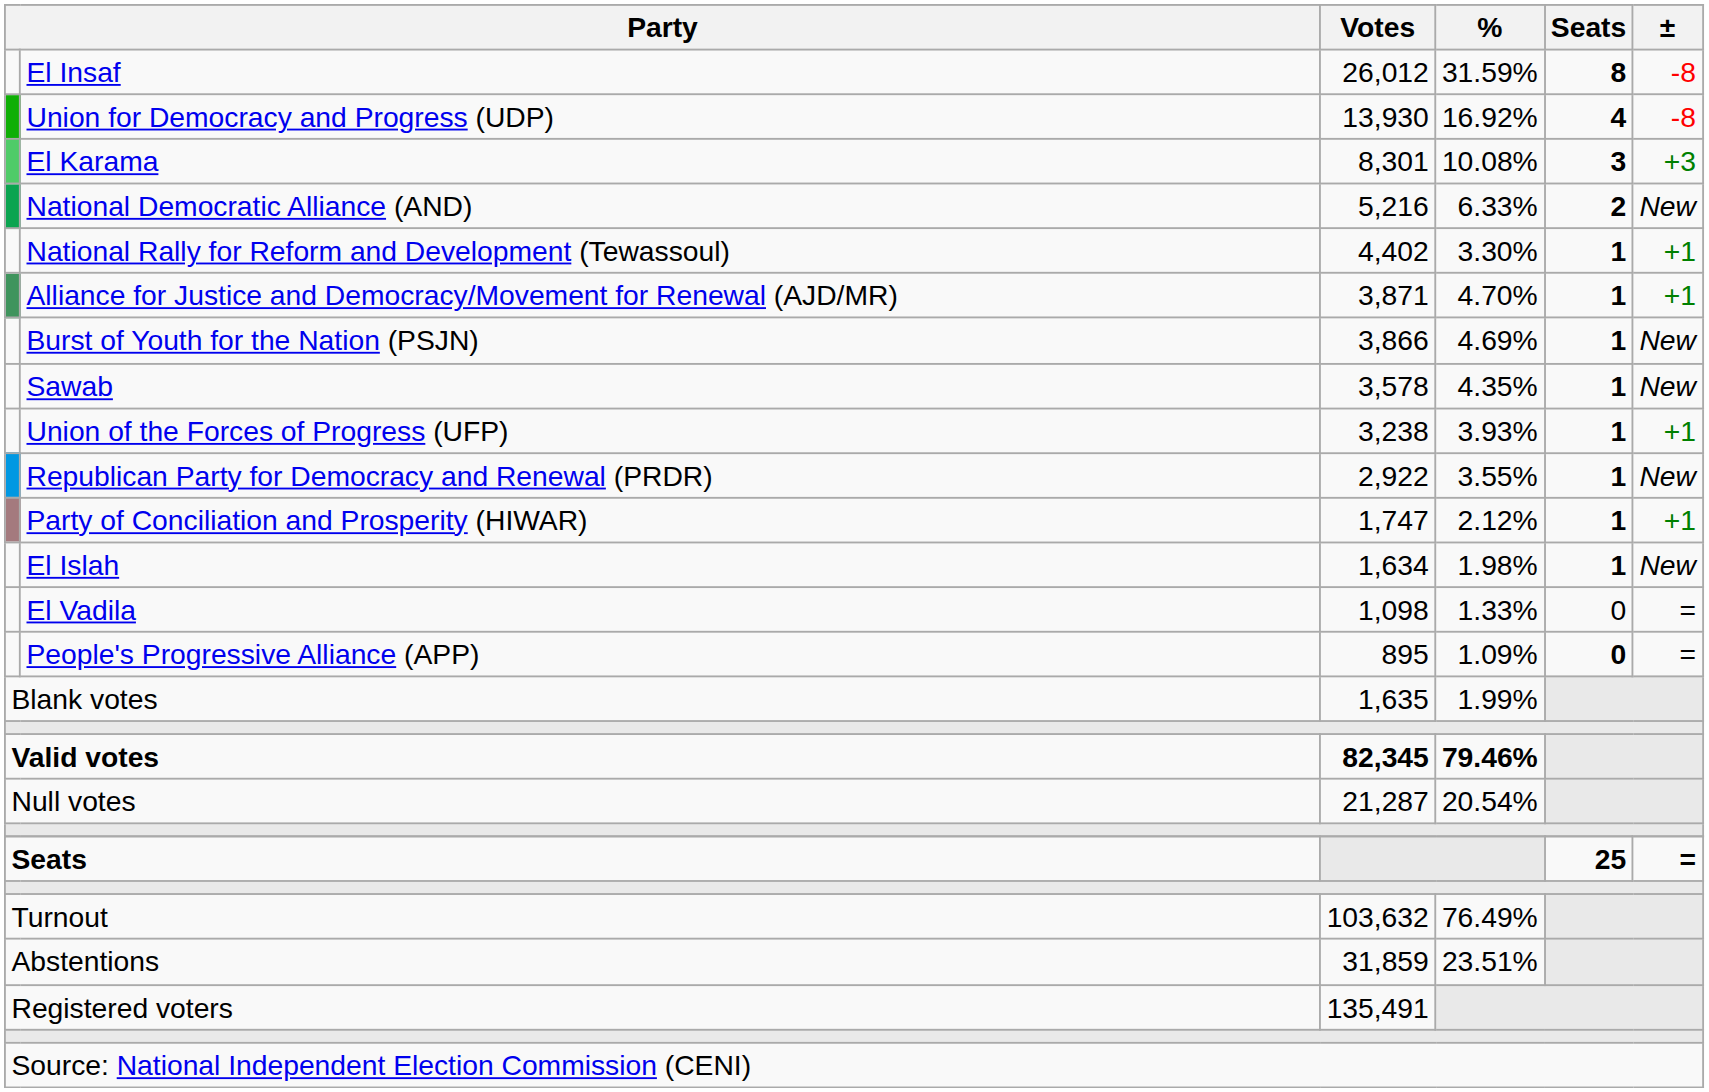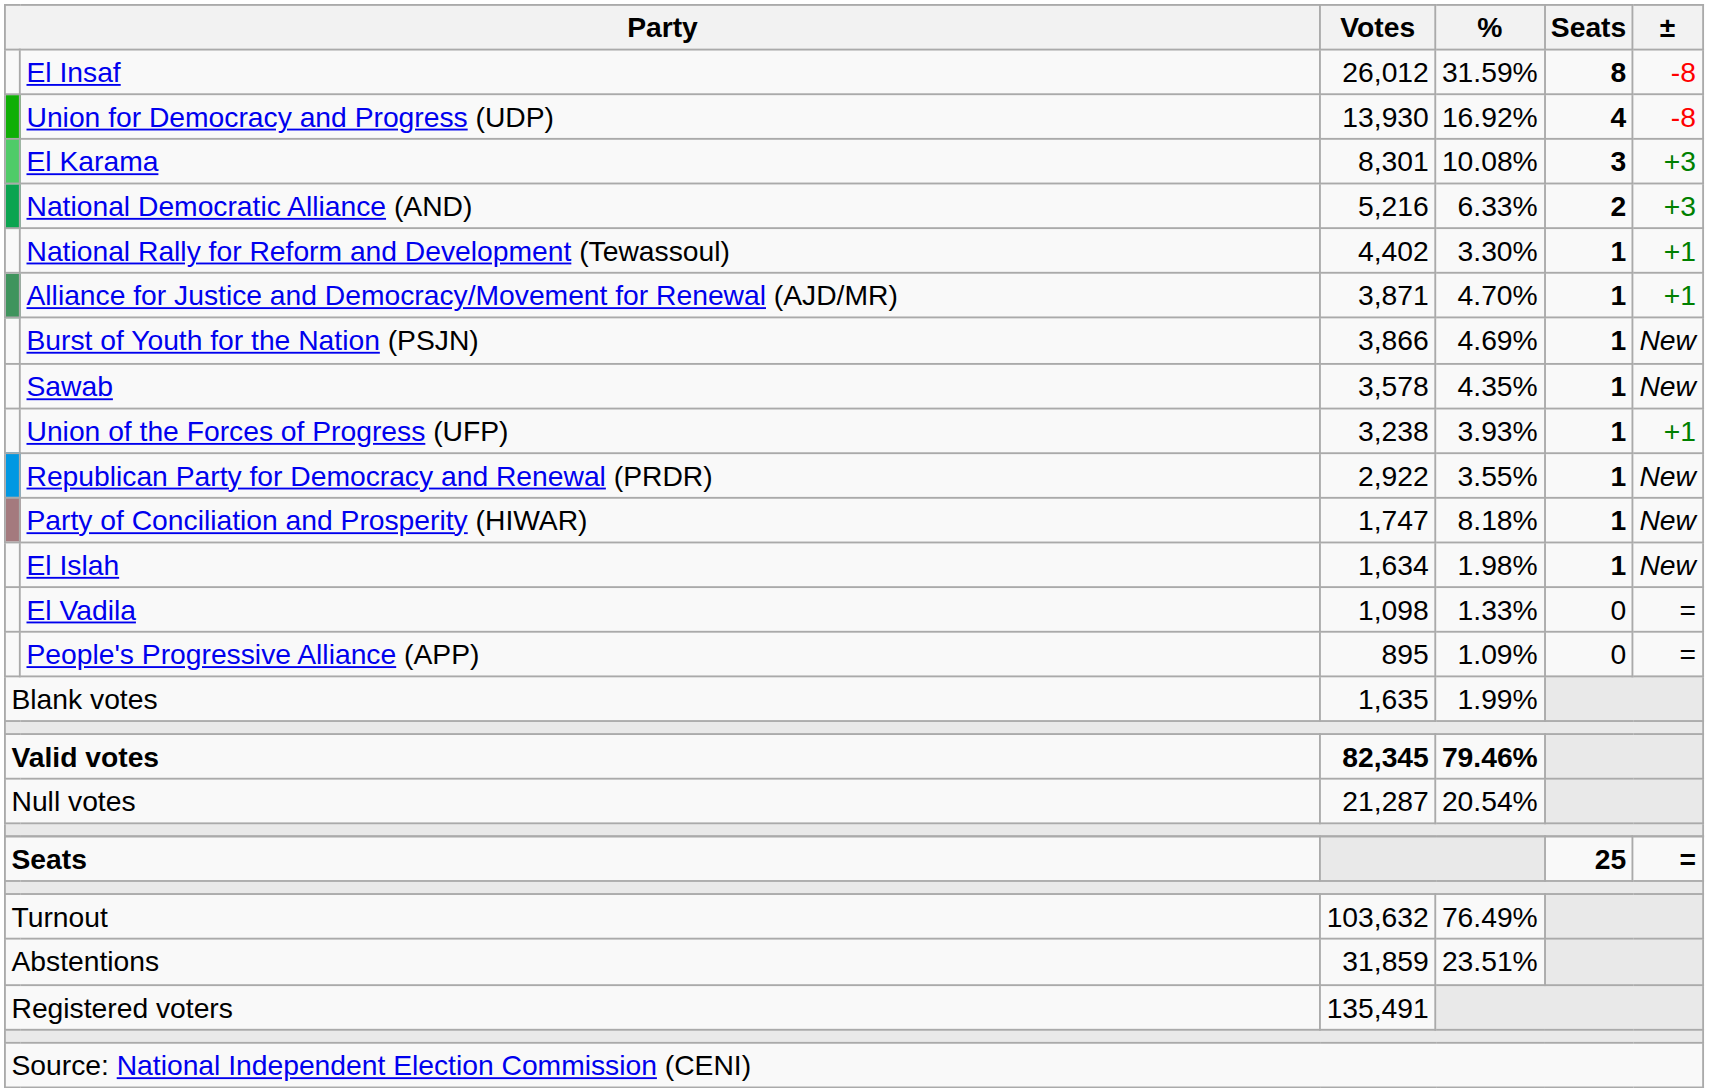(1668, 207) New -> (1680, 207) +3
(1498, 520) 2.12% -> (1498, 520) 8.18%
(1680, 520) +1 -> (1668, 520) New
(1618, 654) bold -> (1618, 654) normal
